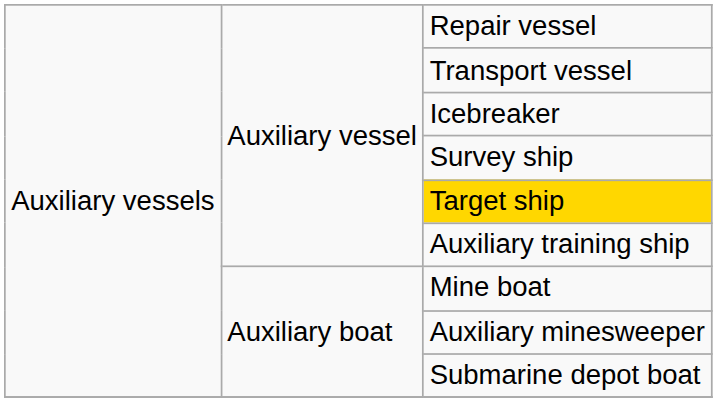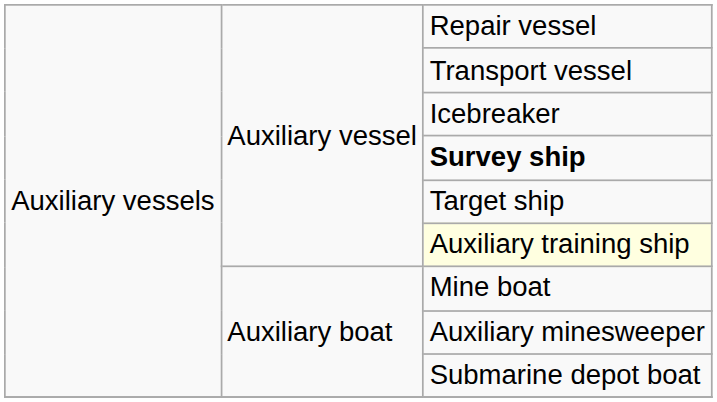(502, 157) normal -> (508, 157) bold
(497, 200) gold background -> (497, 200) no background
(560, 244) no background -> (560, 244) lightyellow background
